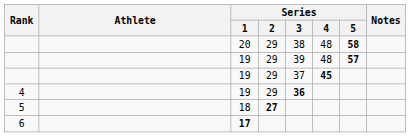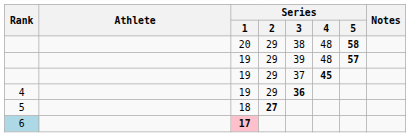(22, 124) no background -> (22, 124) lightblue background
(245, 124) no background -> (245, 124) pink background
